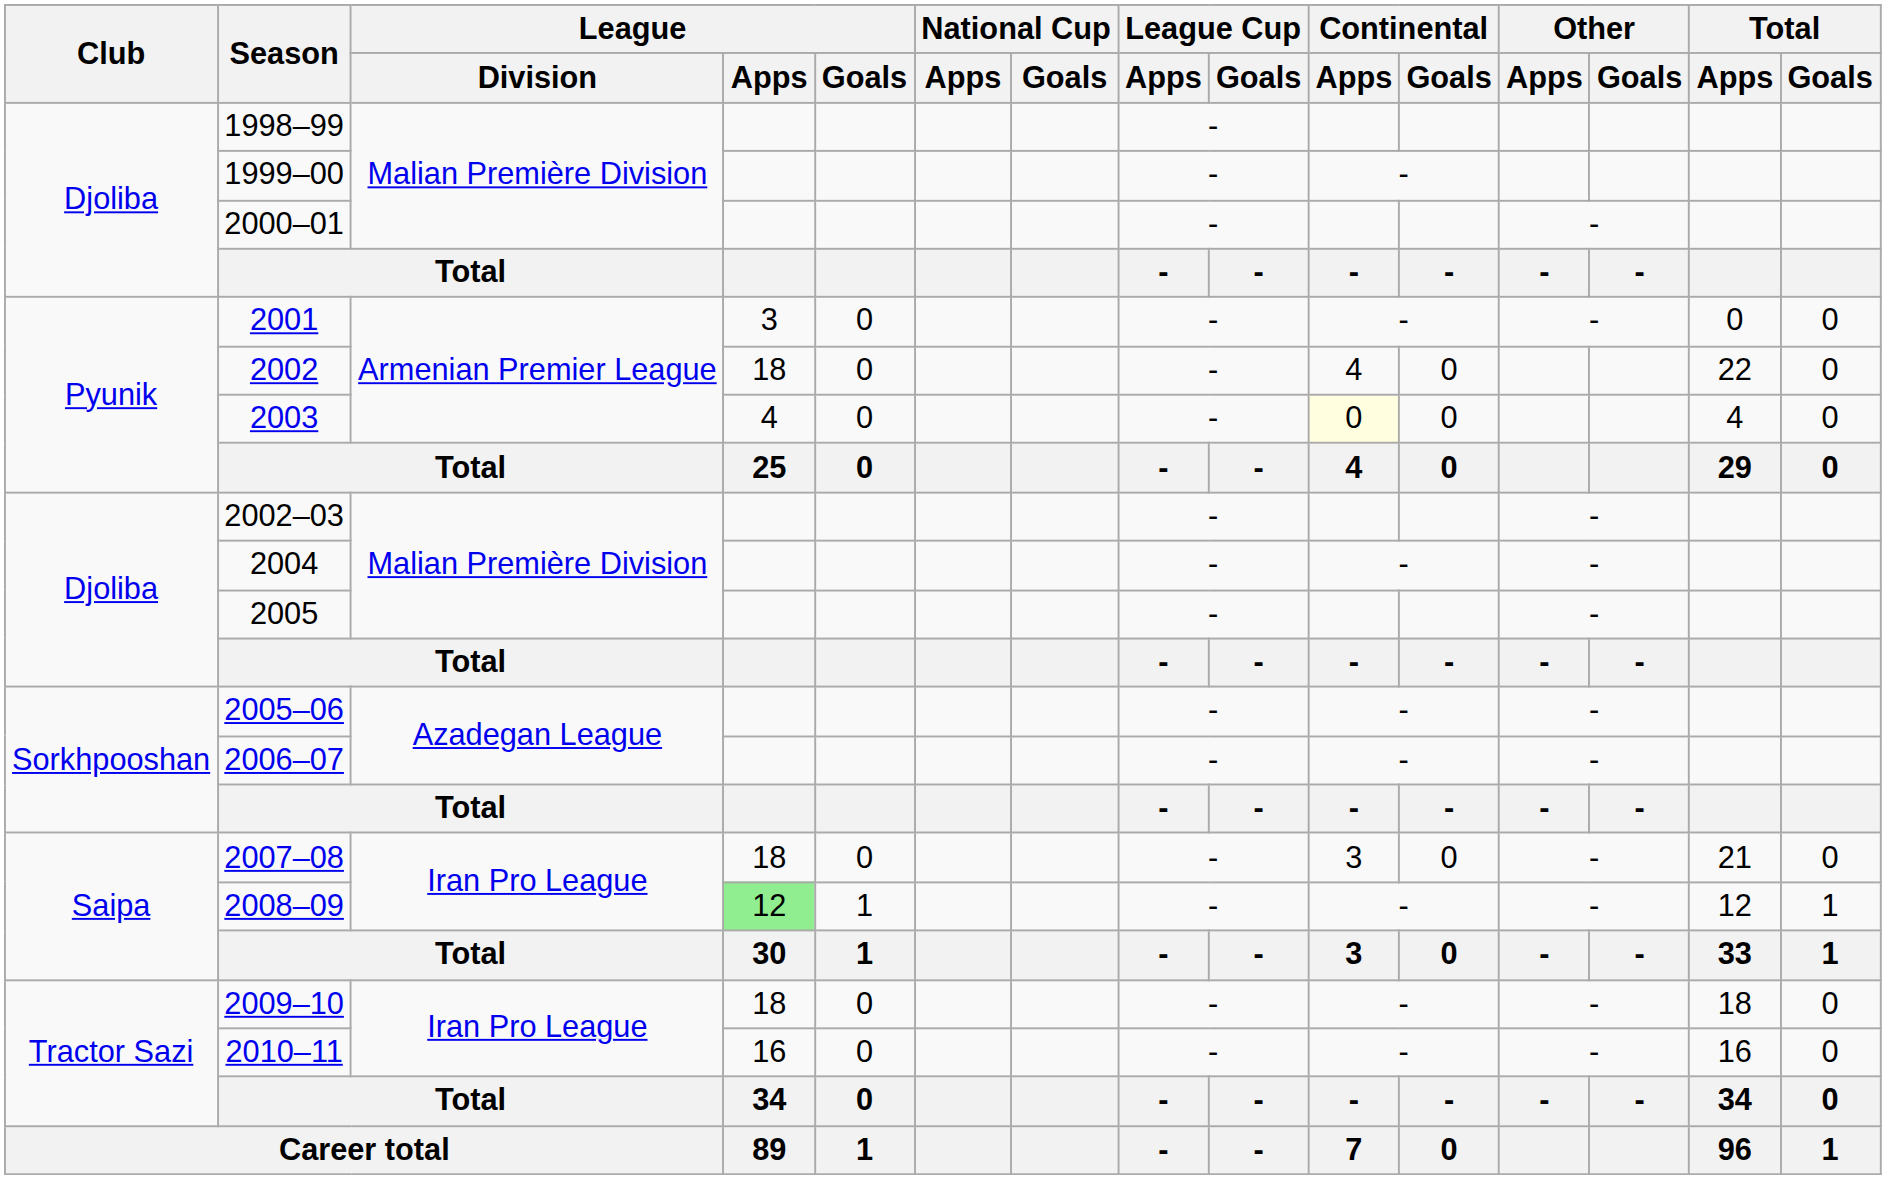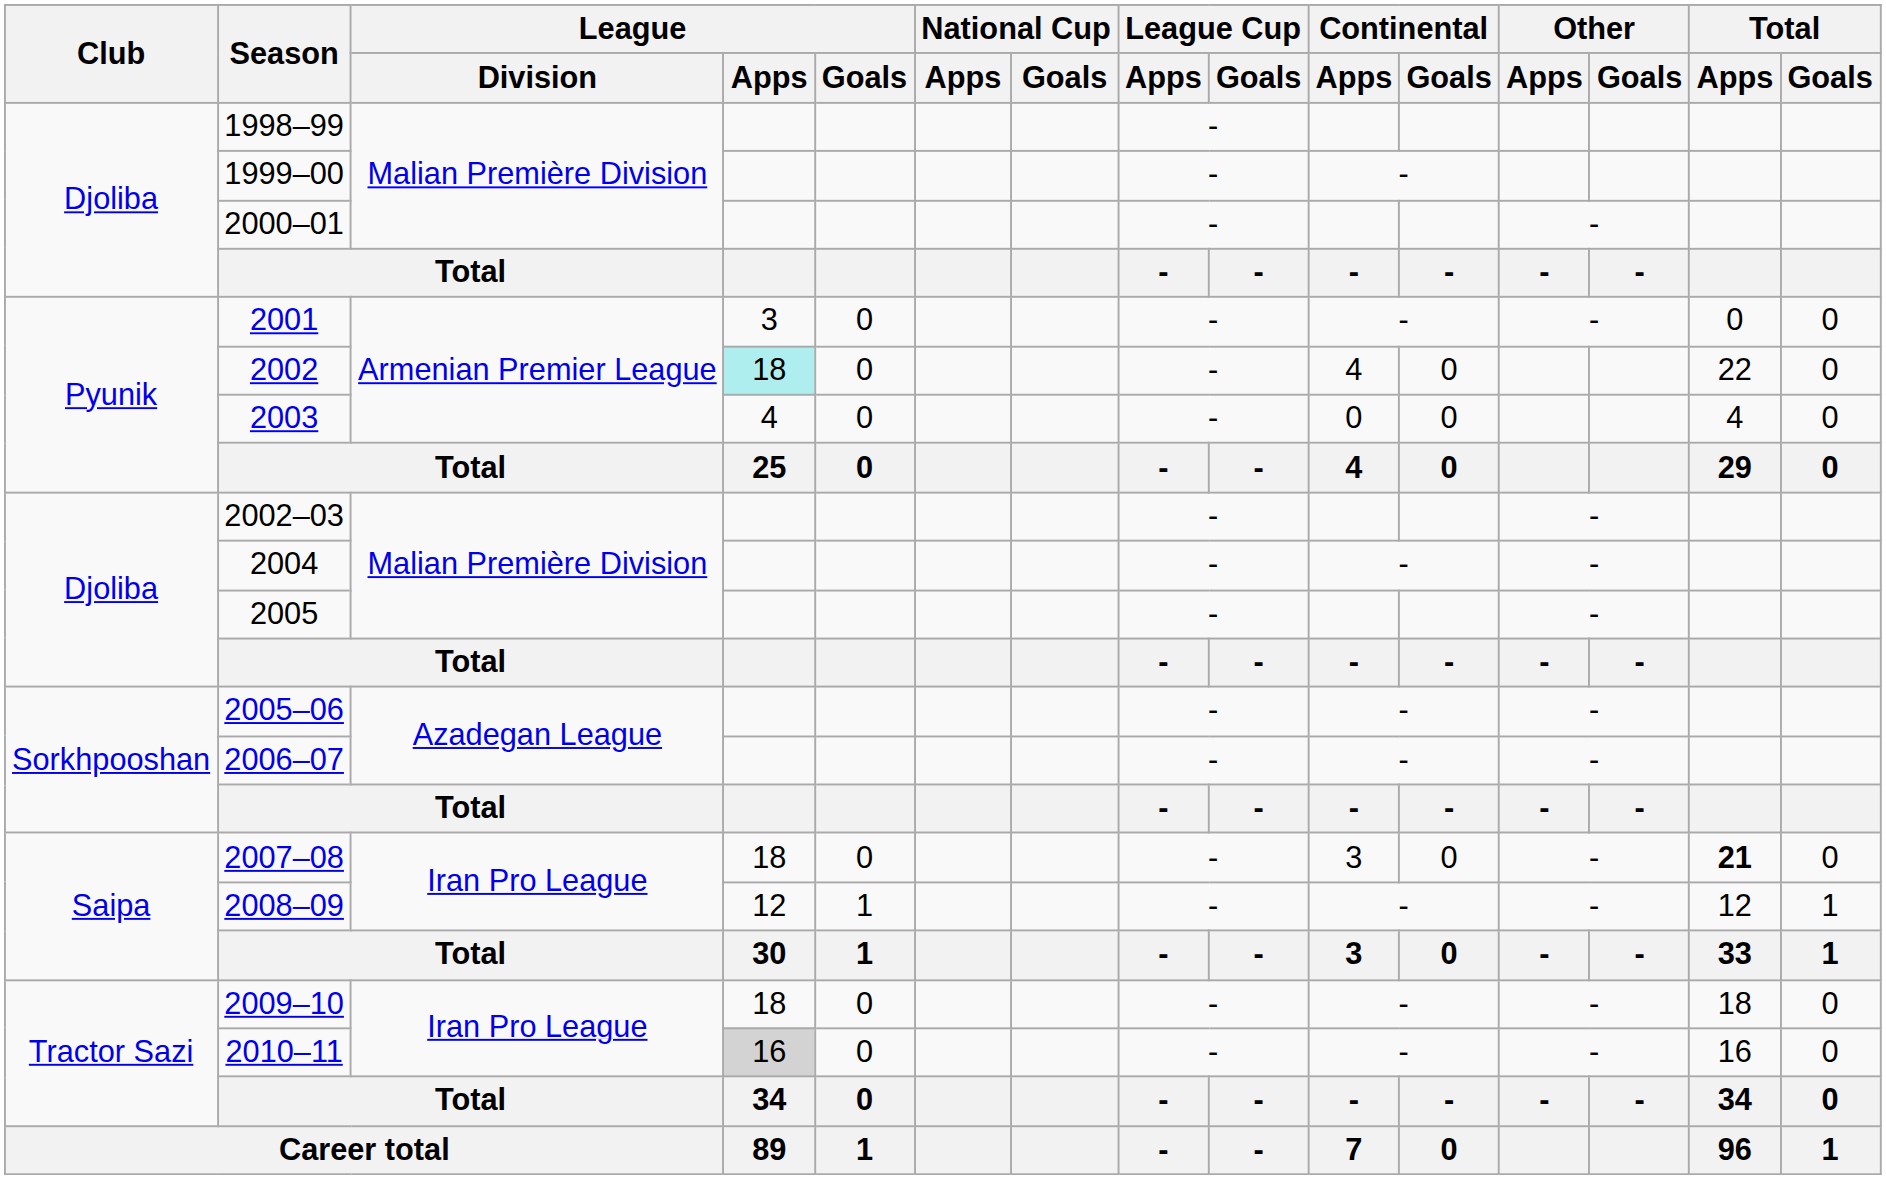(769, 369) no background -> (769, 369) paleturquoise background
(1354, 418) lightyellow background -> (1354, 418) no background
(1735, 857) normal -> (1735, 857) bold
(769, 905) lightgreen background -> (769, 905) no background
(769, 1051) no background -> (769, 1051) lightgrey background
